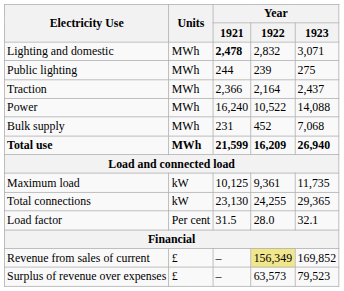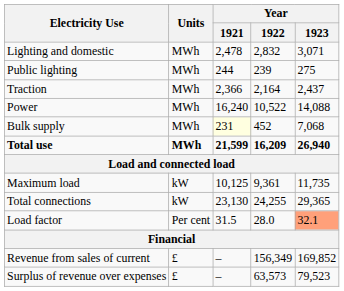(229, 51) bold -> (229, 51) normal
(224, 126) no background -> (224, 126) lightyellow background
(308, 220) no background -> (308, 220) lightsalmon background
(273, 257) khaki background -> (273, 257) no background
